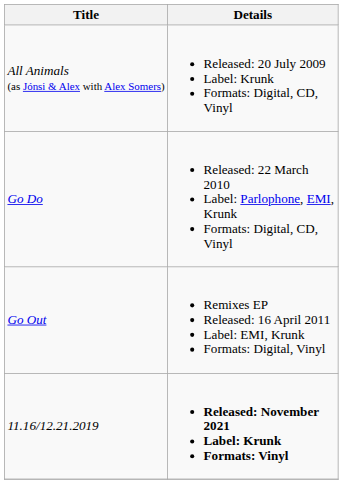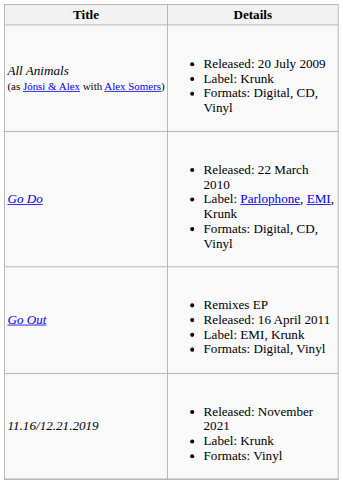(253, 433) bold -> (253, 433) normal
